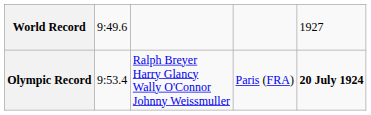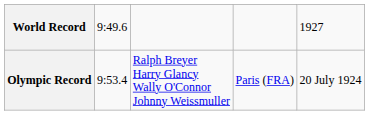(331, 80) bold -> (330, 80) normal
